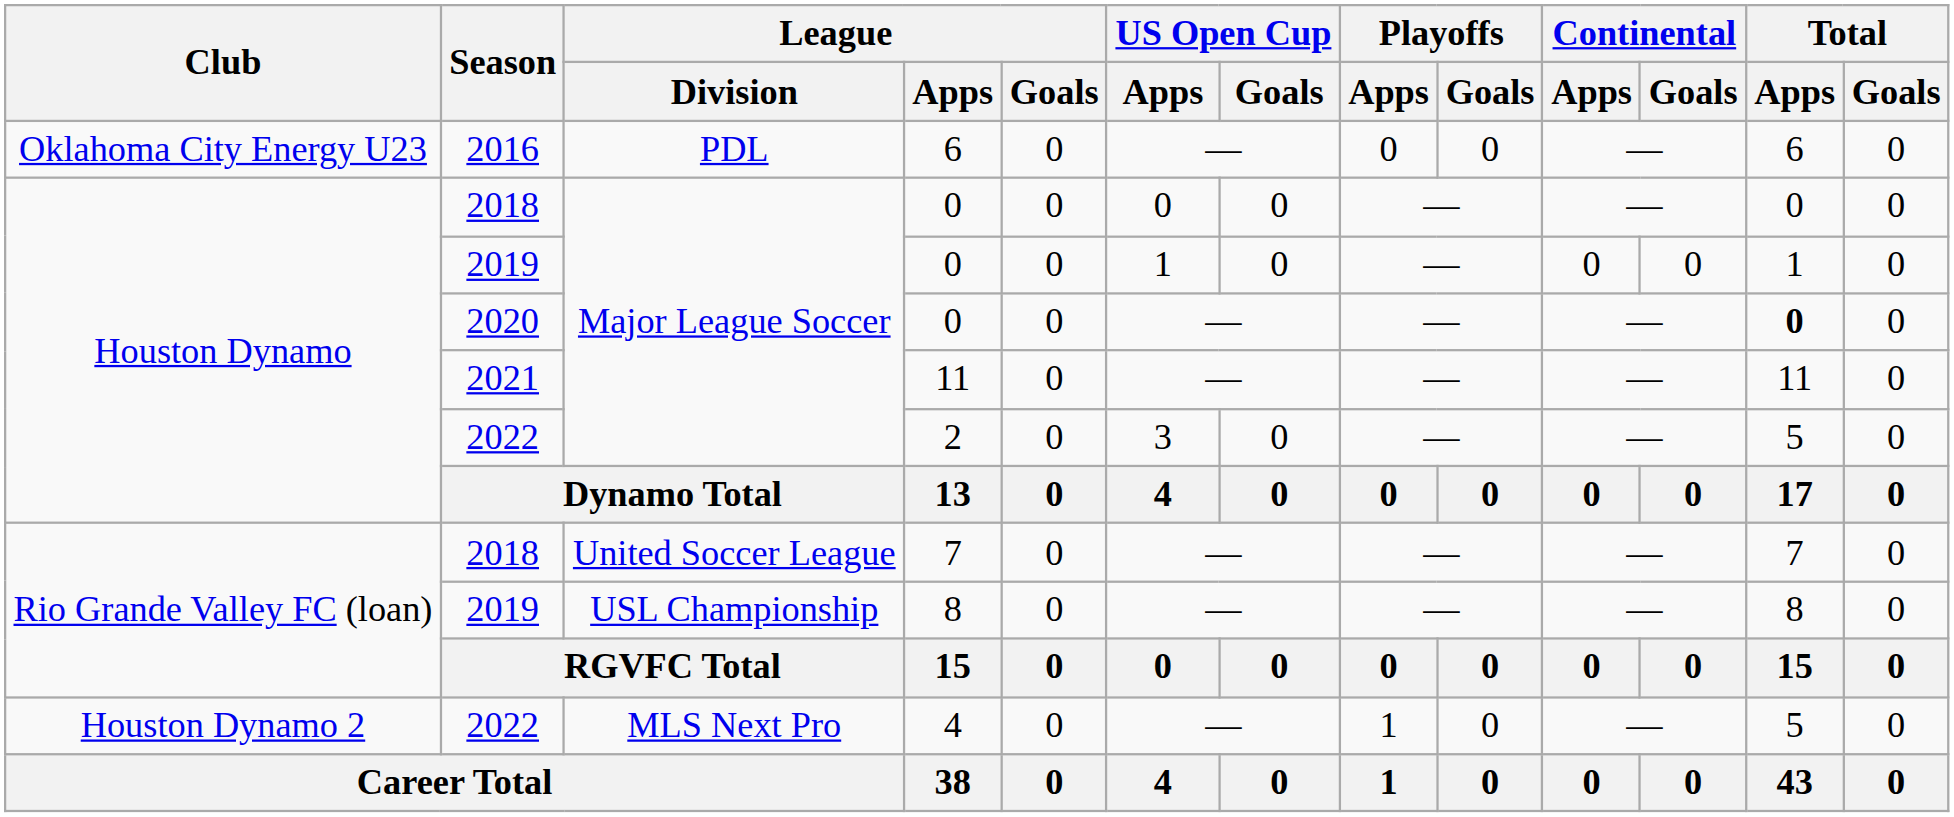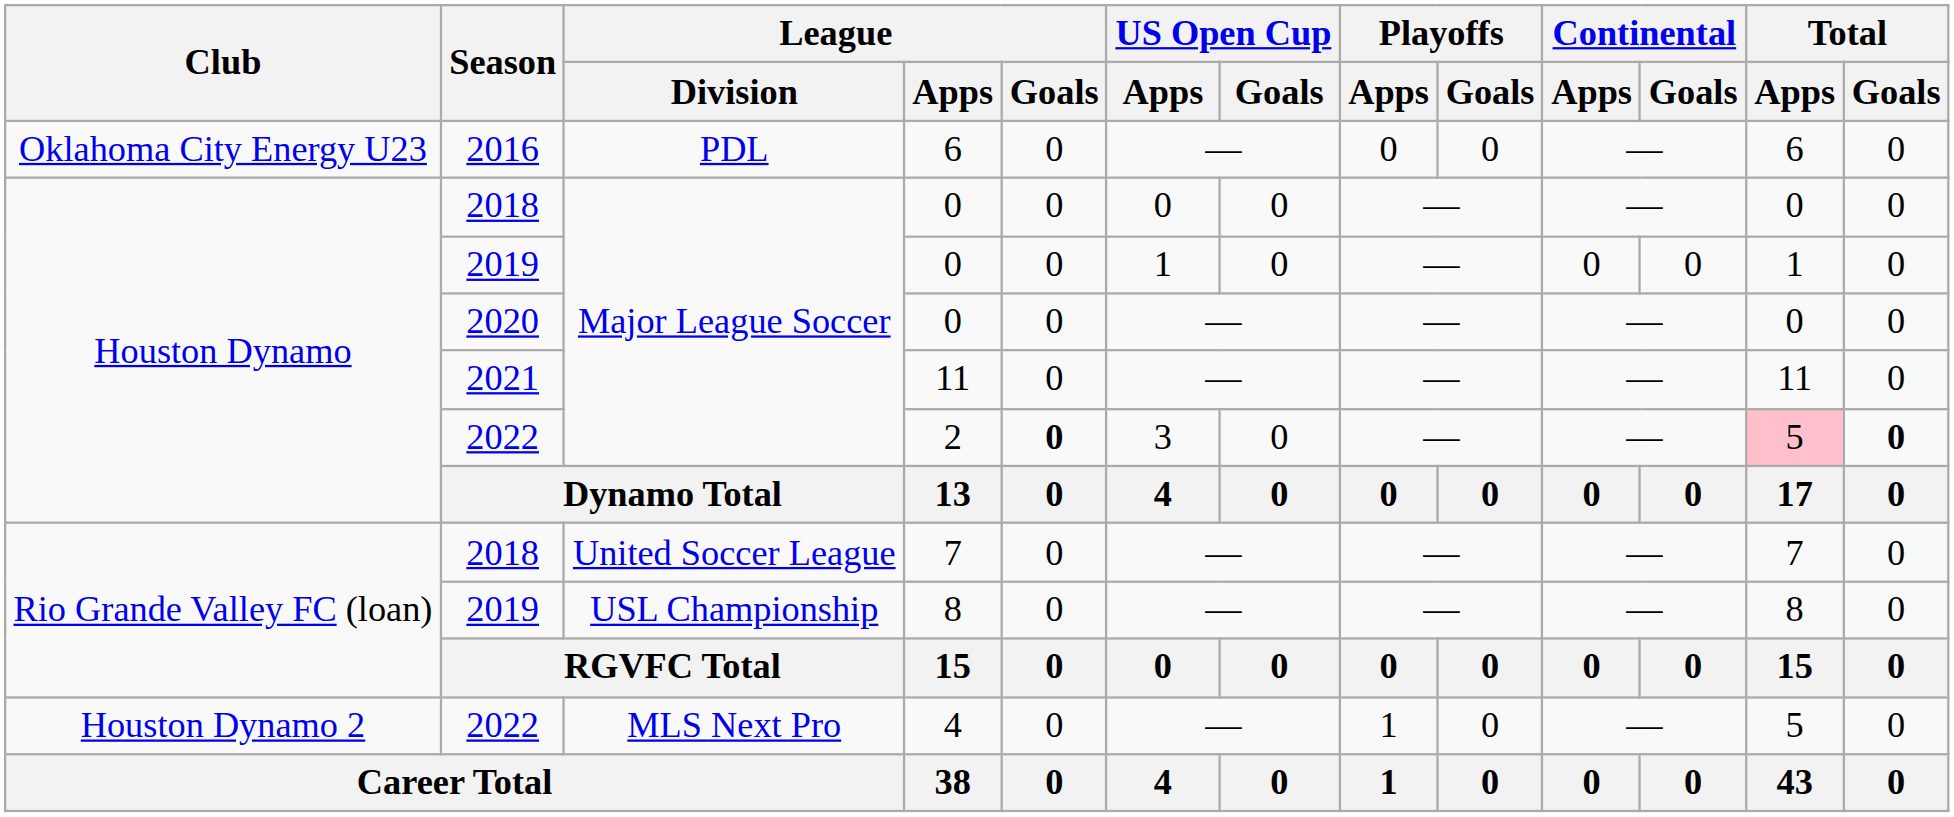(1795, 321) bold -> (1795, 321) normal
(1054, 436) normal -> (1054, 436) bold
(1795, 436) no background -> (1795, 436) pink background
(1896, 436) normal -> (1896, 436) bold
